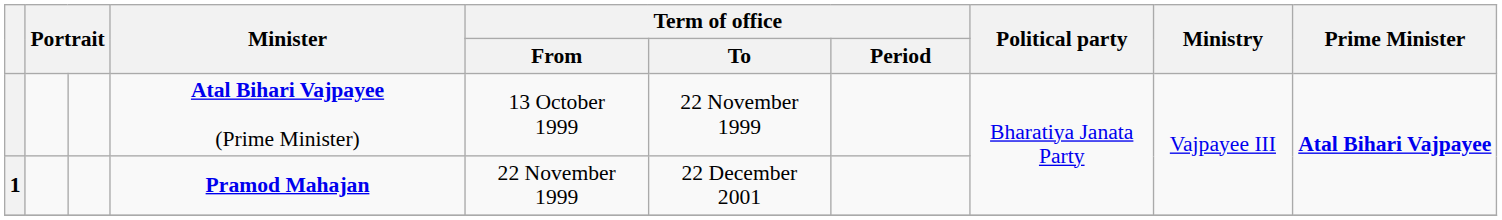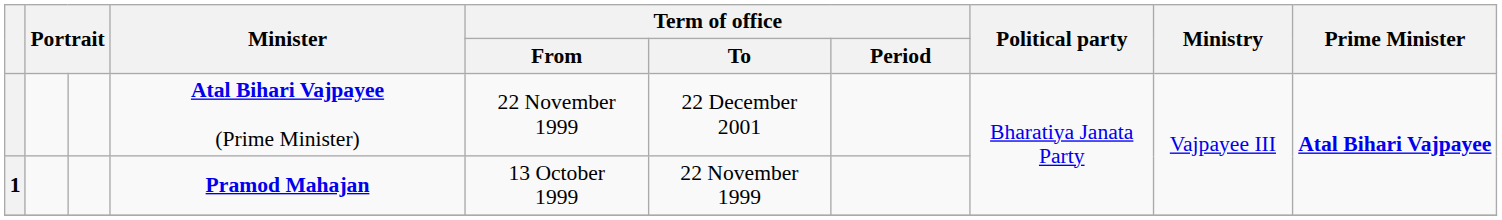(557, 114) 13 October 1999 -> (557, 114) 22 November 1999
(739, 114) 22 November 1999 -> (739, 114) 22 December 2001
(557, 185) 22 November 1999 -> (557, 185) 13 October 1999
(739, 185) 22 December 2001 -> (739, 185) 22 November 1999
